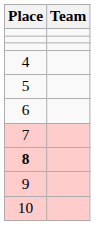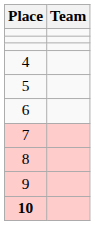(25, 159) bold -> (25, 159) normal
(25, 208) normal -> (25, 208) bold
